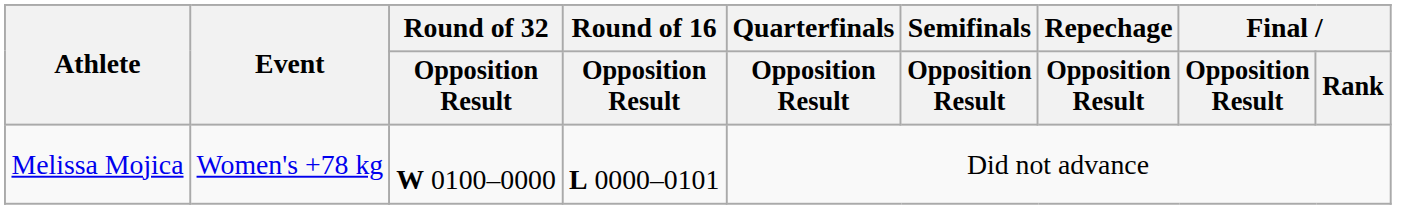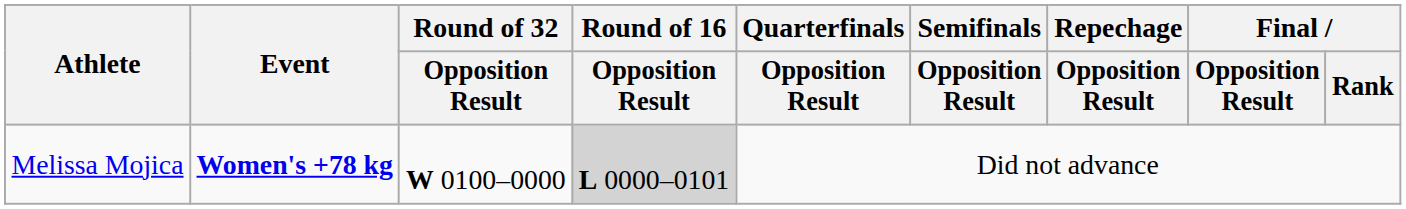(290, 164) normal -> (295, 164) bold
(644, 180) no background -> (654, 180) lightgrey background
